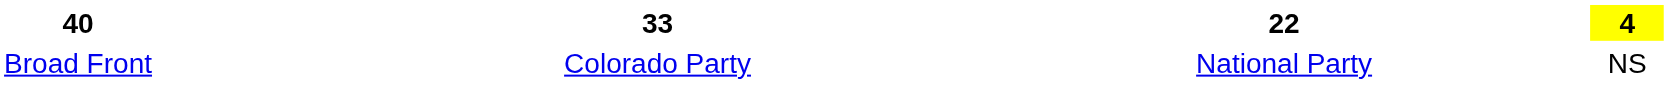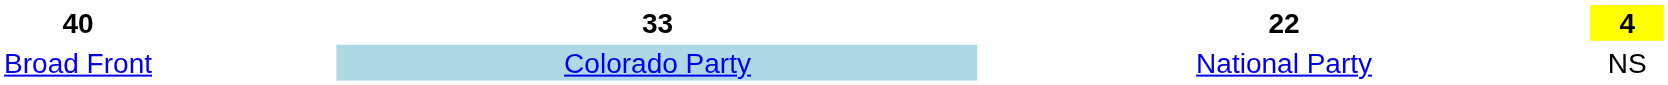(658, 63) no background -> (658, 63) lightblue background
